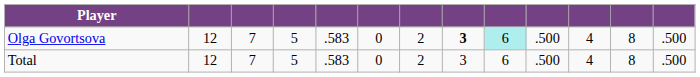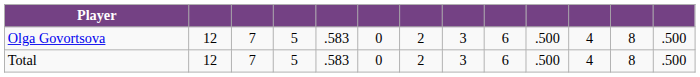(463, 38) bold -> (463, 38) normal
(505, 38) paleturquoise background -> (505, 38) no background
